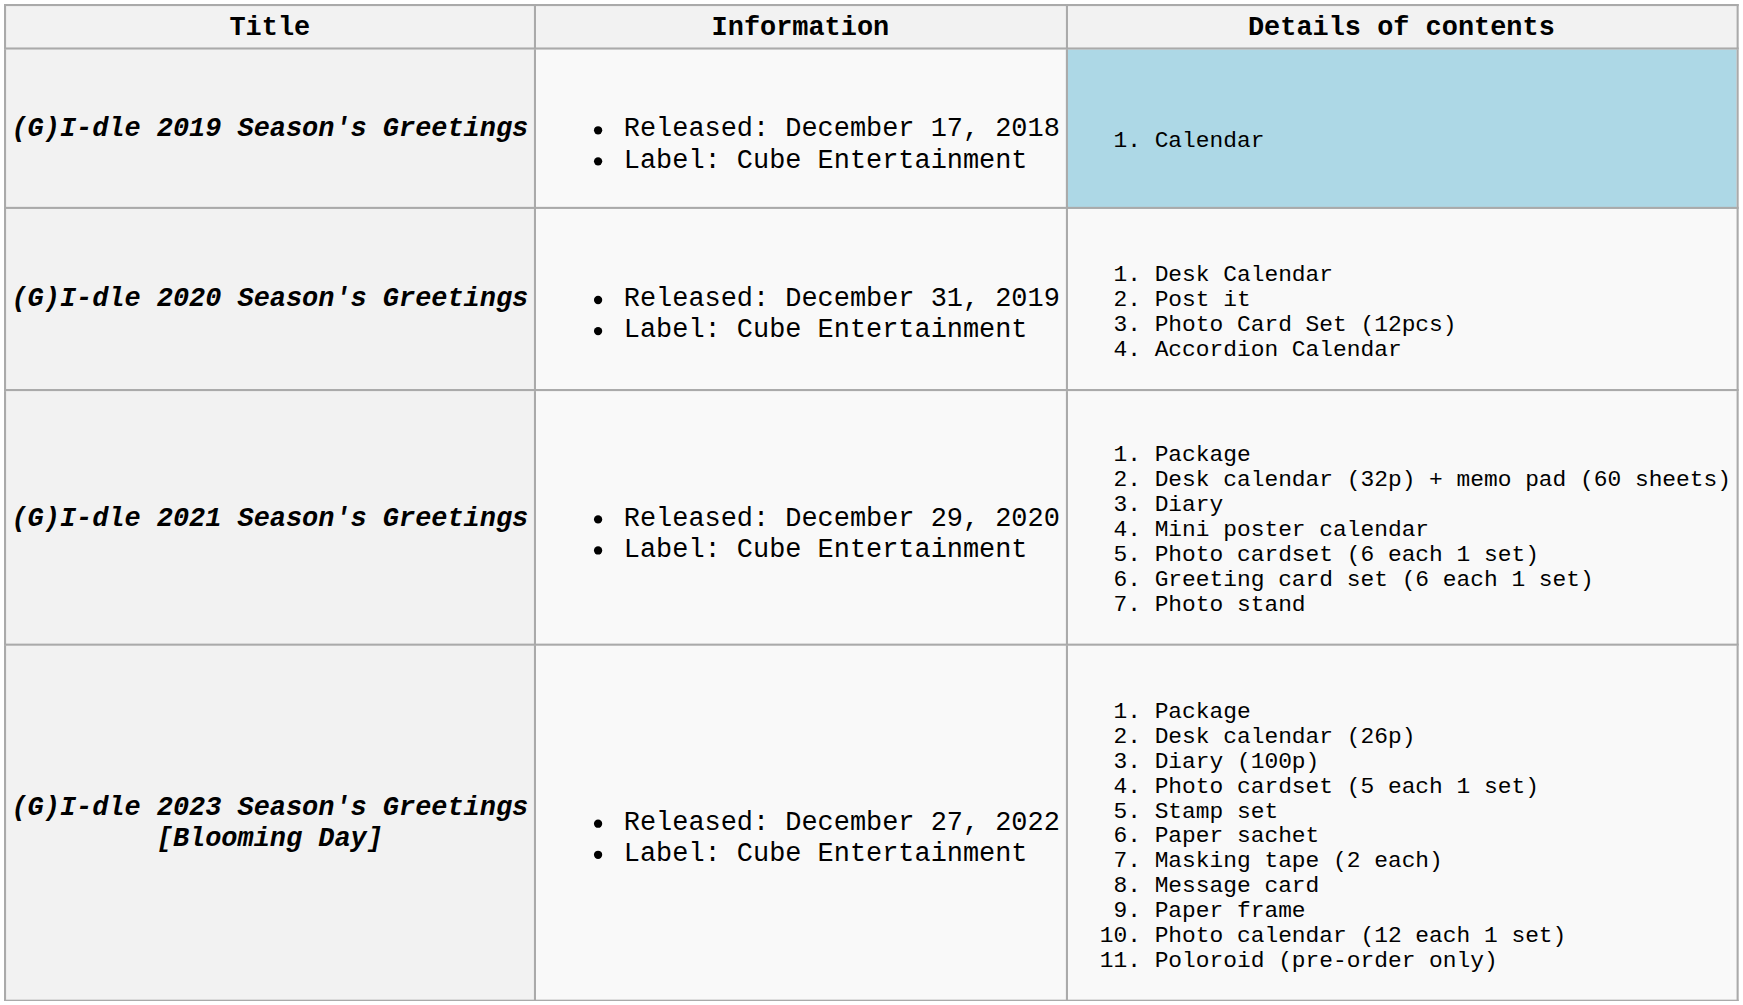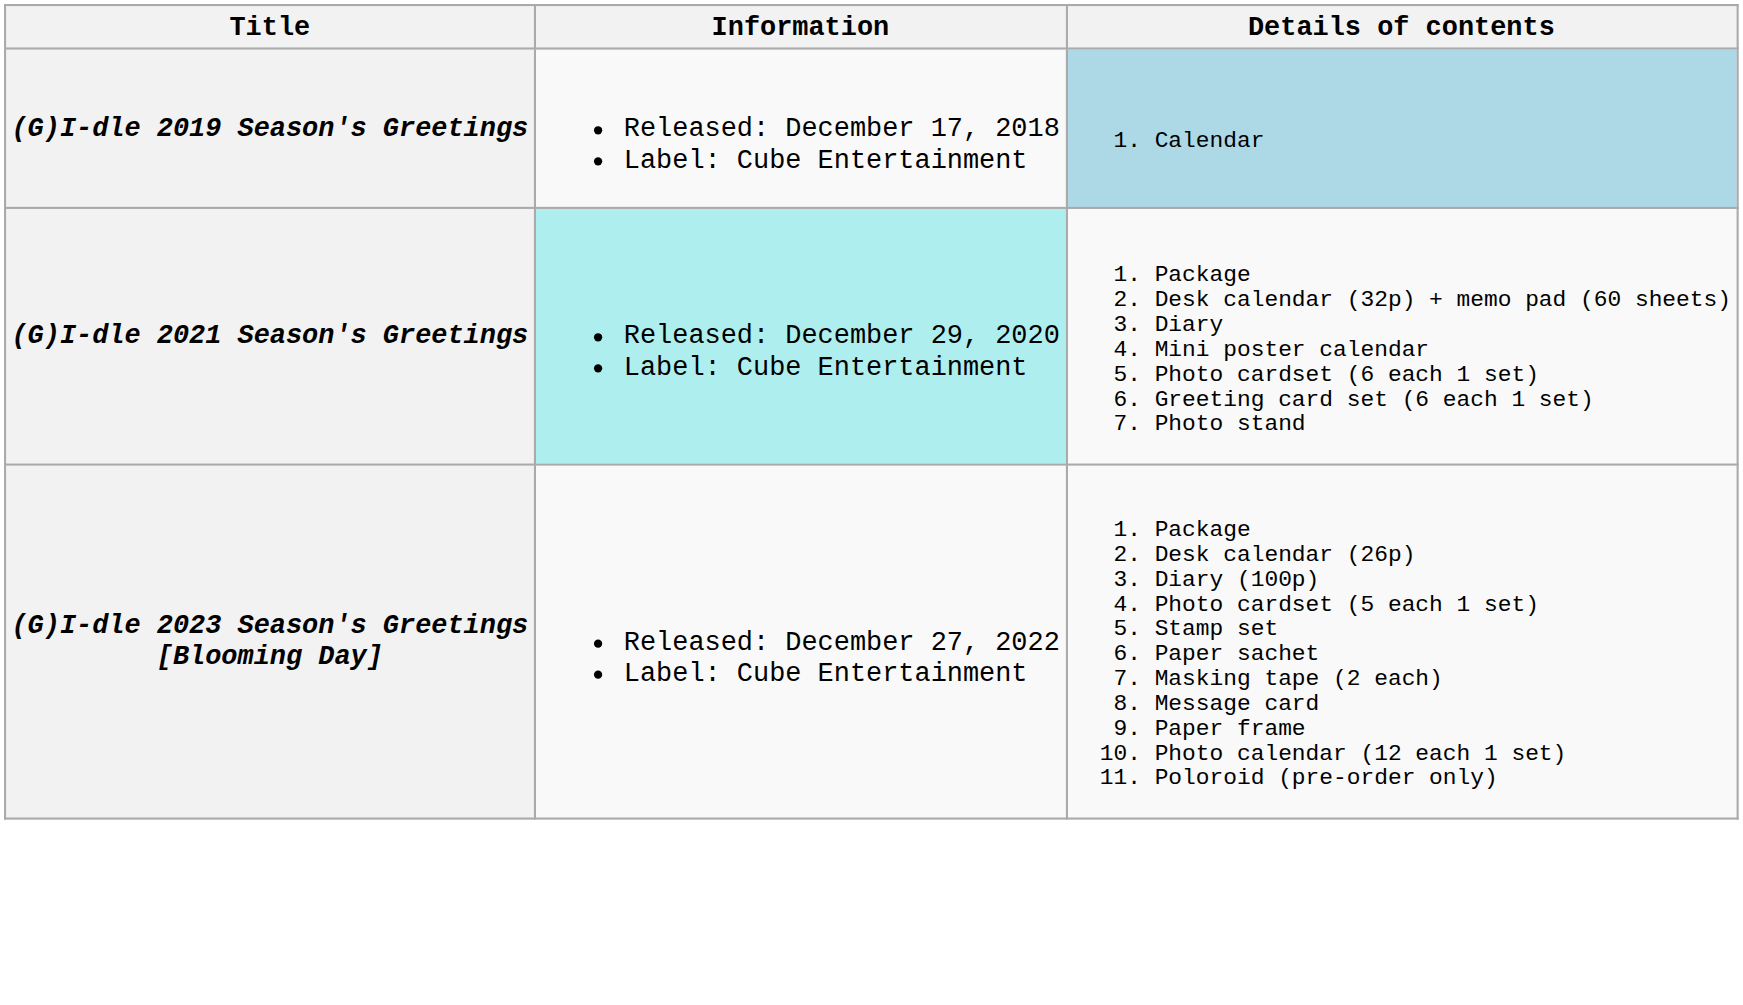- row: (270, 299)
(800, 533) no background -> (800, 352) paleturquoise background
